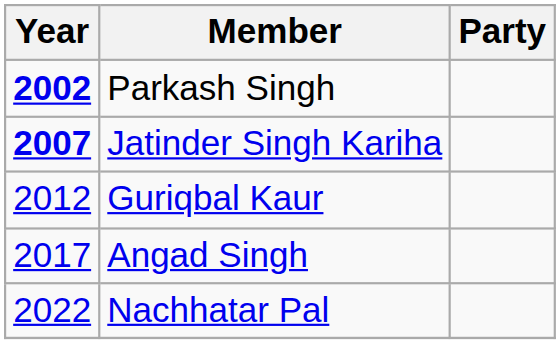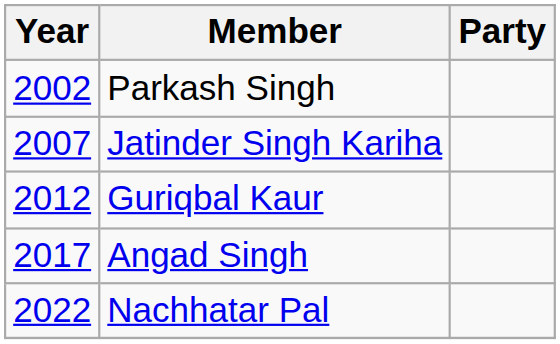(52, 87) bold -> (52, 87) normal
(52, 143) bold -> (52, 143) normal
